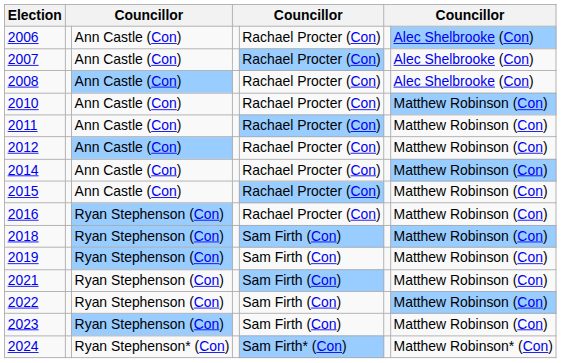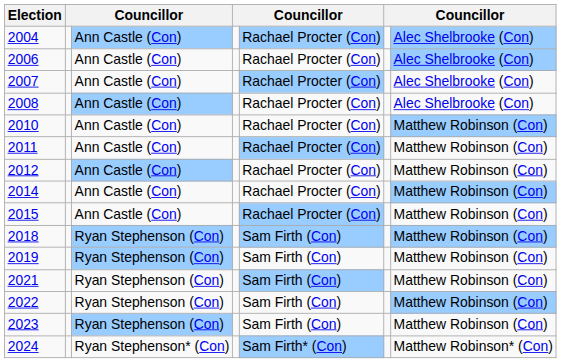+ row: (23, 37)
- row: (23, 214)
